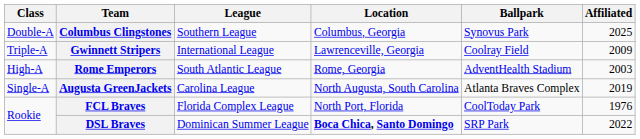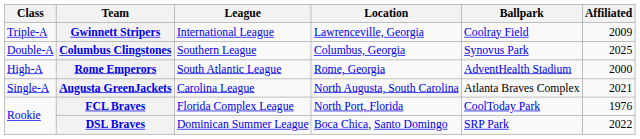rows swapped: (115, 50) <-> (115, 32)
(621, 69) 2003 -> (621, 69) 2000
(621, 87) 2019 -> (621, 87) 2021
(384, 124) bold -> (381, 124) normal
